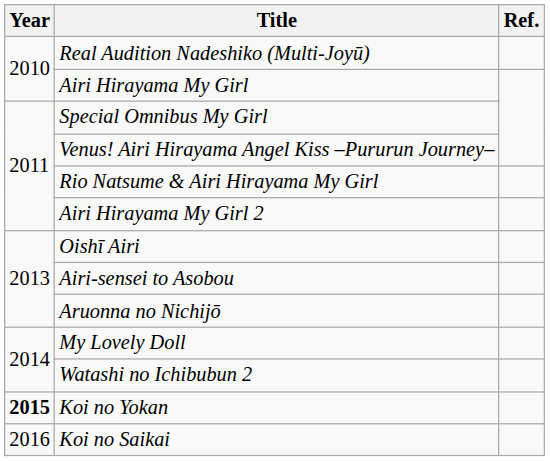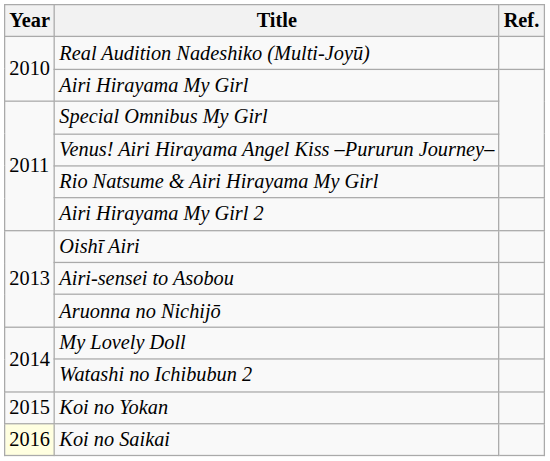(30, 407) bold -> (30, 407) normal
(30, 439) no background -> (30, 439) lightyellow background
